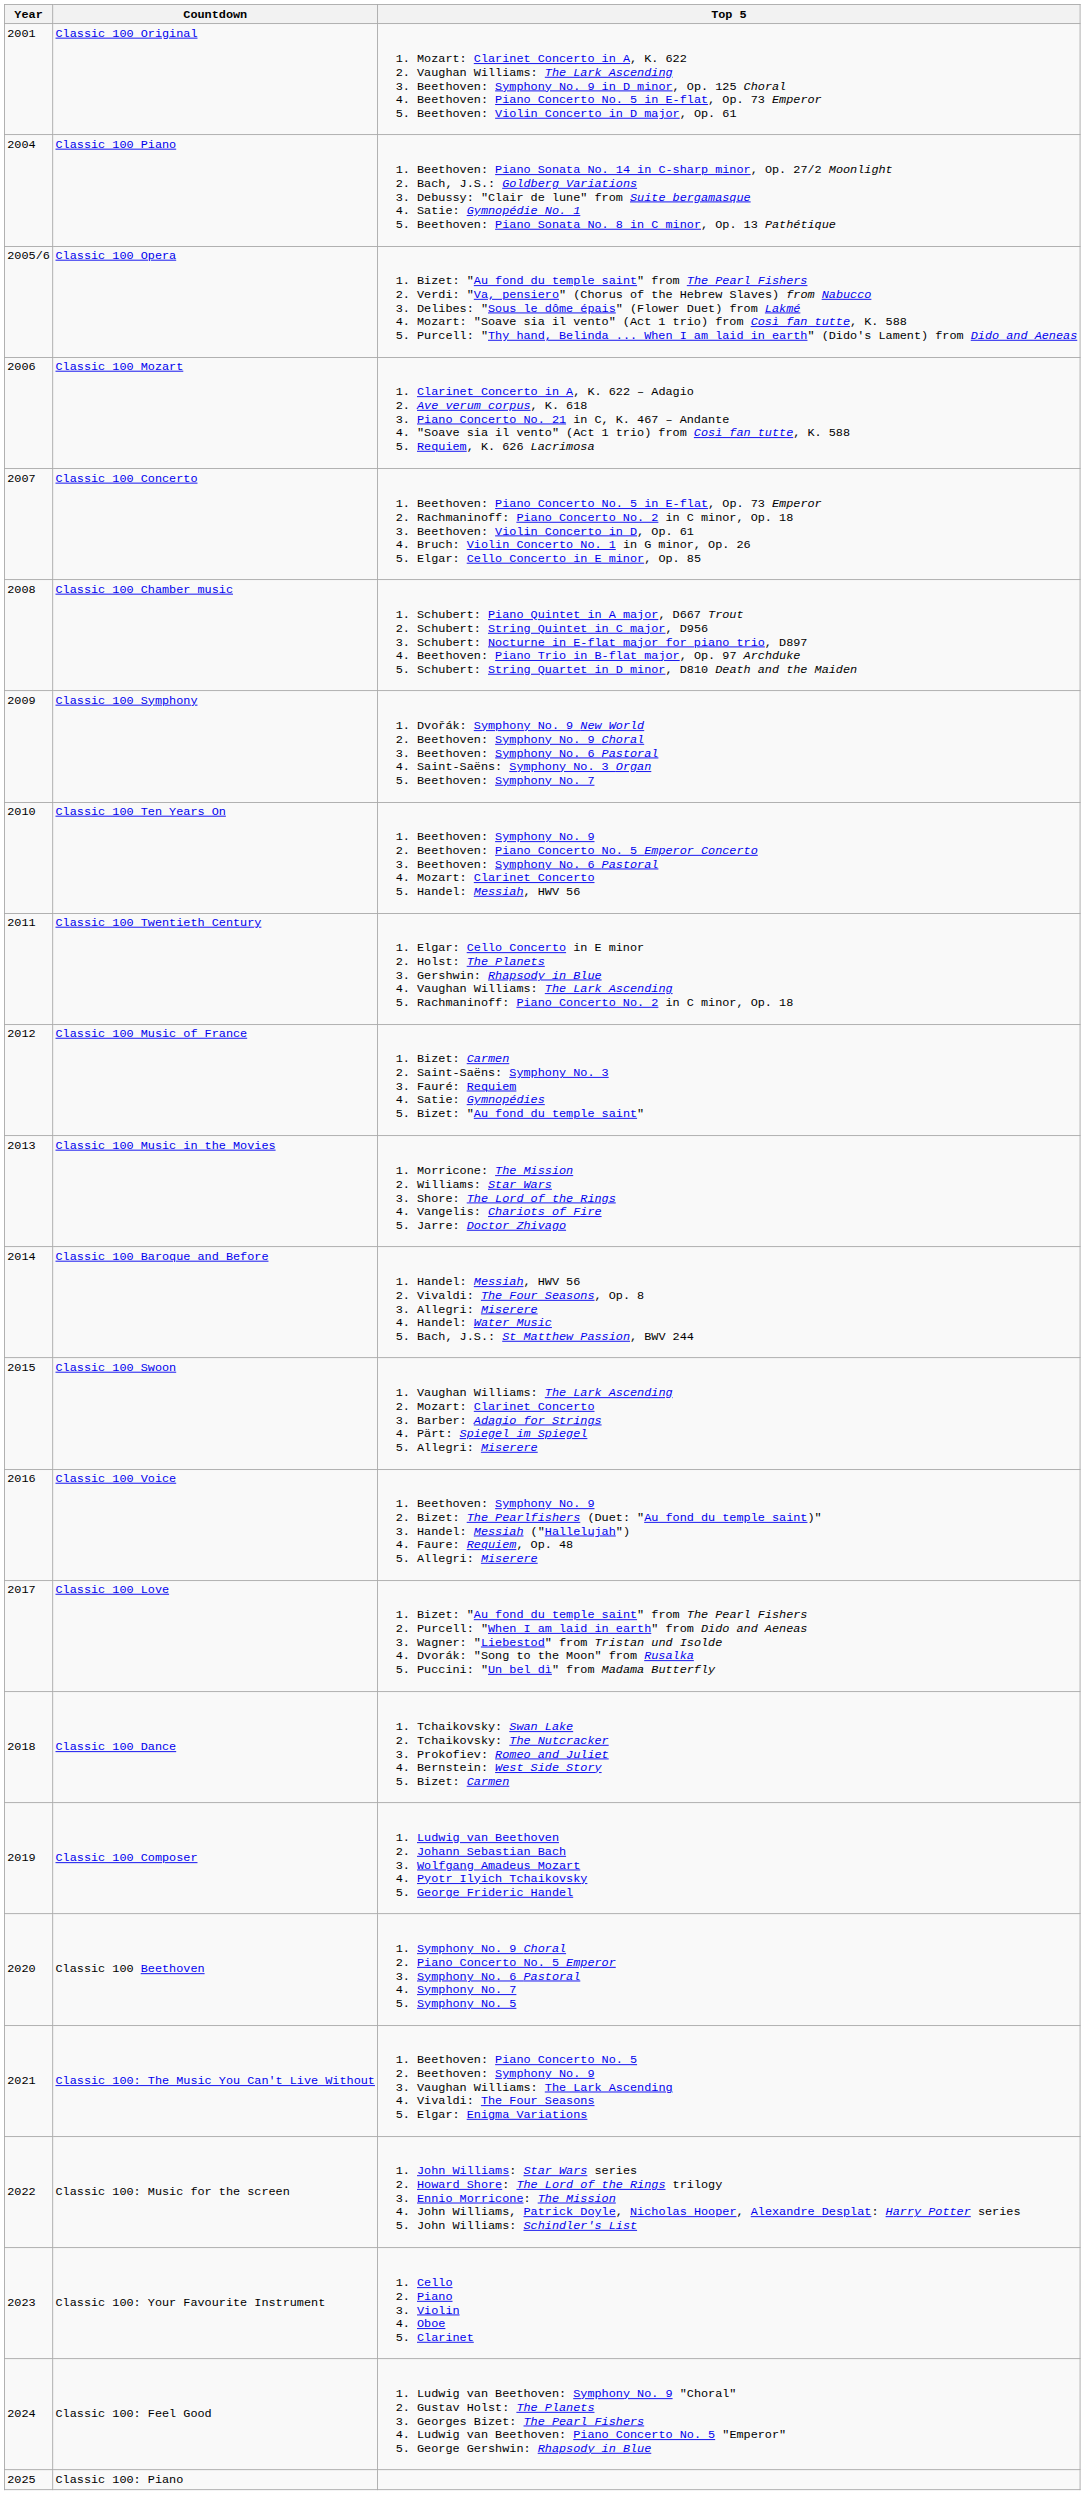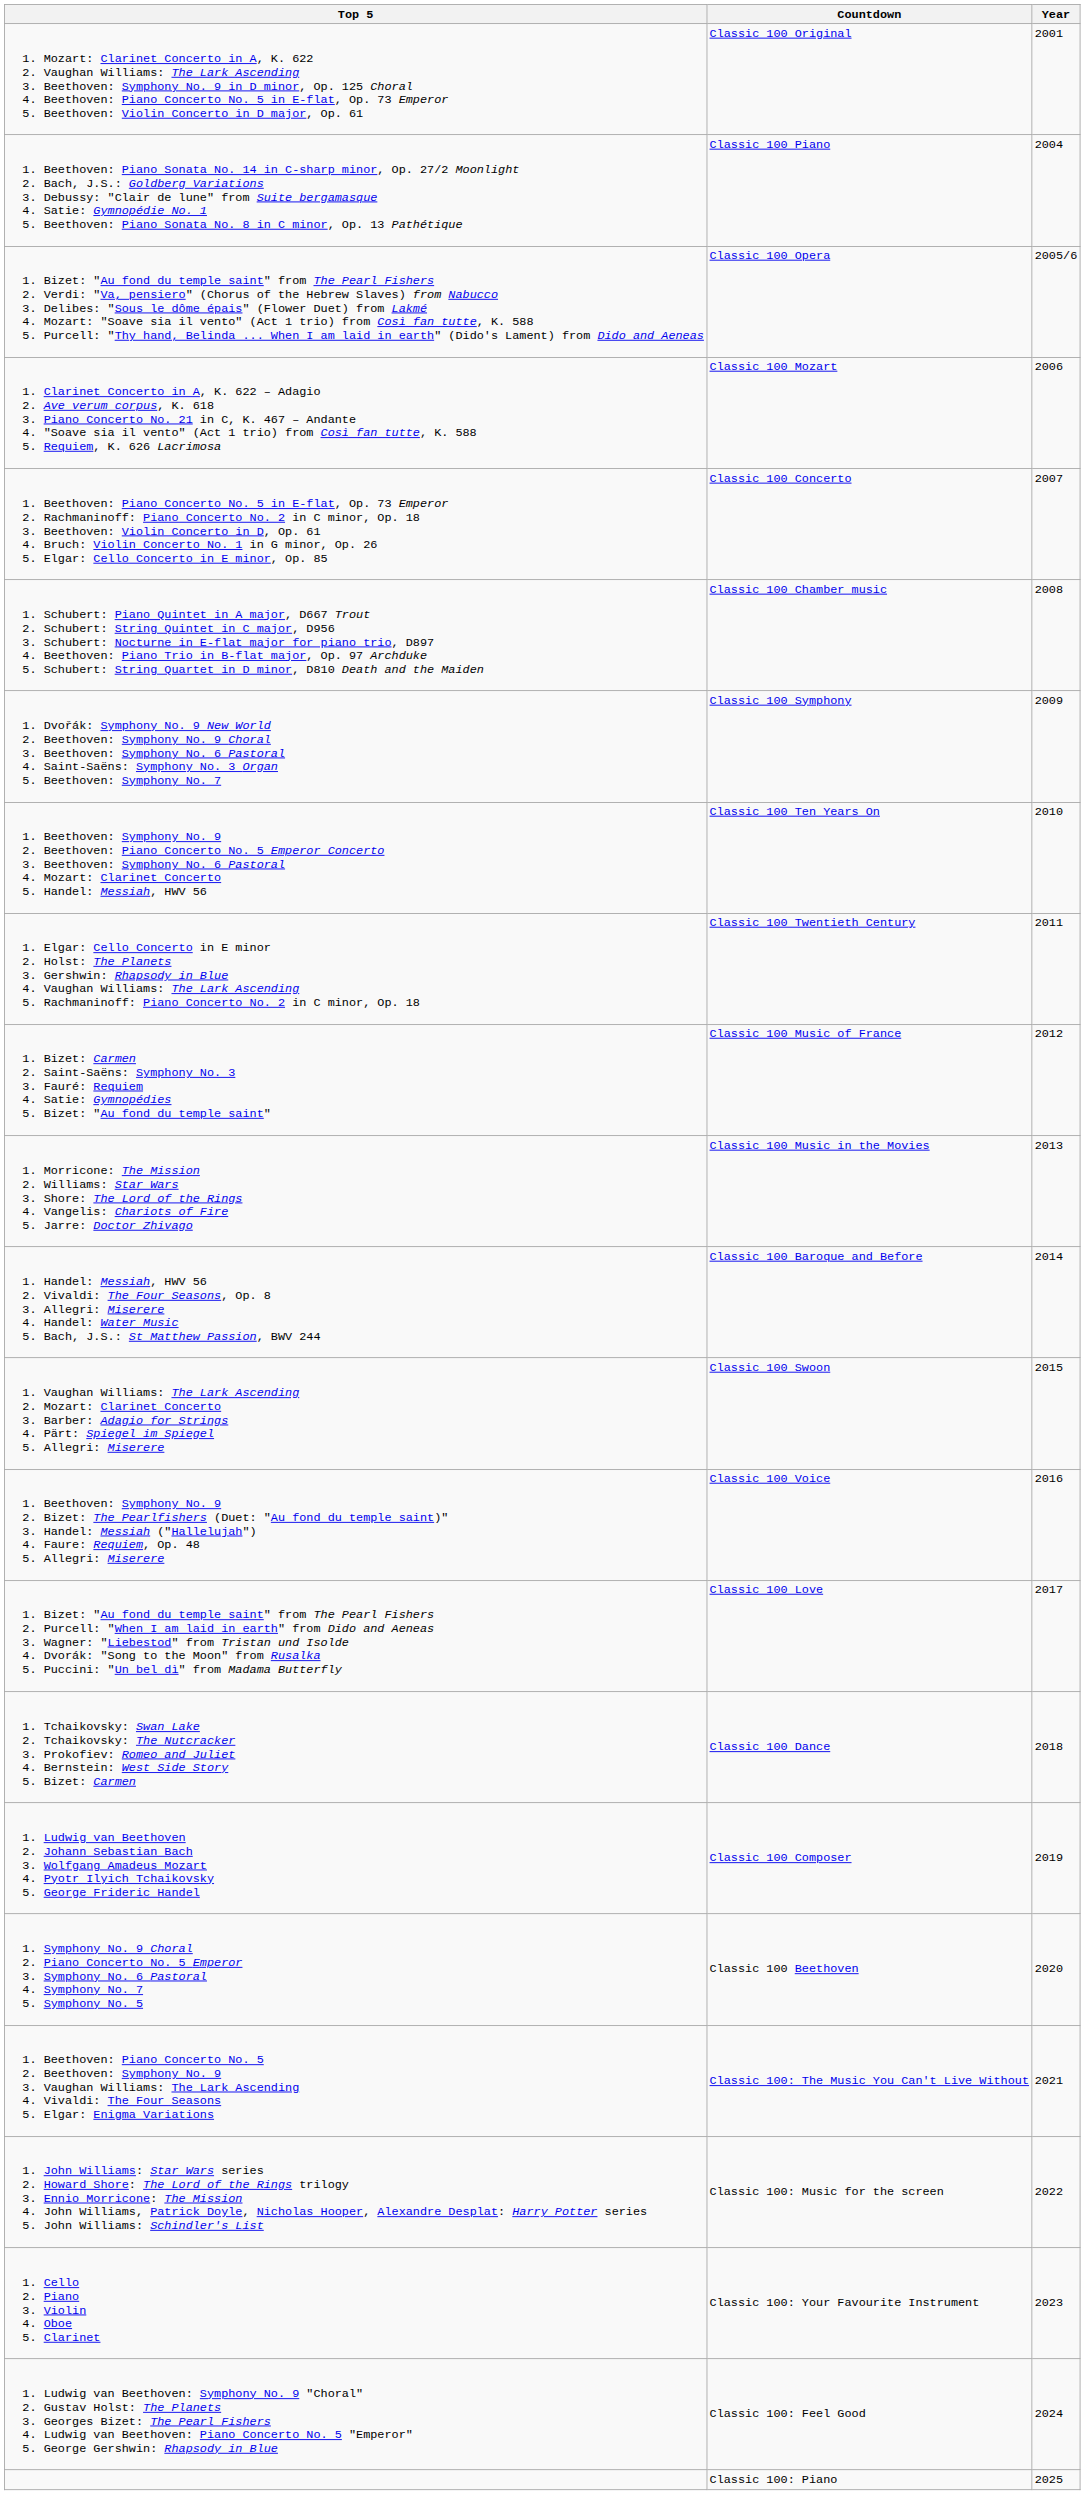columns swapped: (29, 14) <-> (729, 14)
